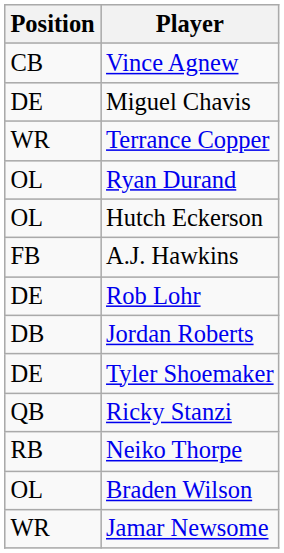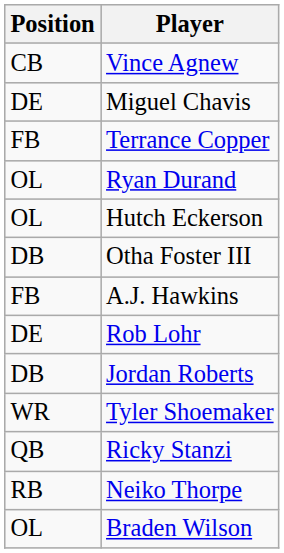(30, 140) WR -> (25, 140) FB
+ row: (179, 256)
(27, 373) DE -> (30, 412) WR
- row: (187, 528)
